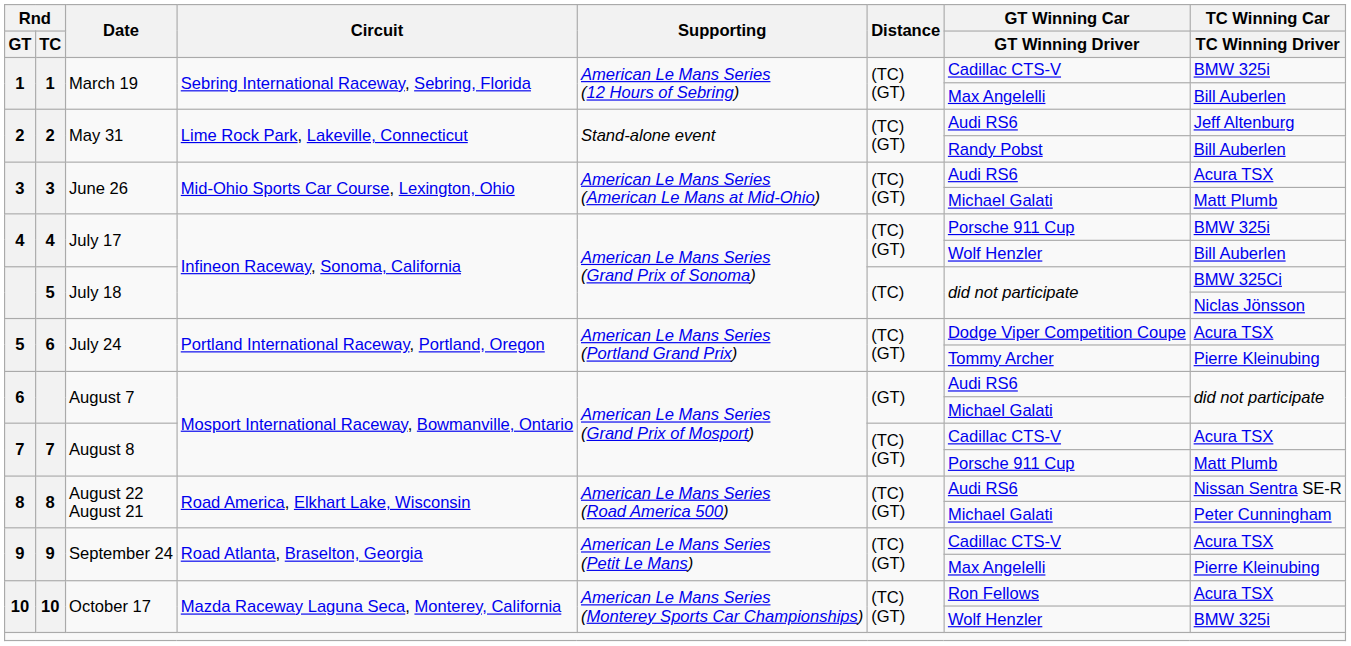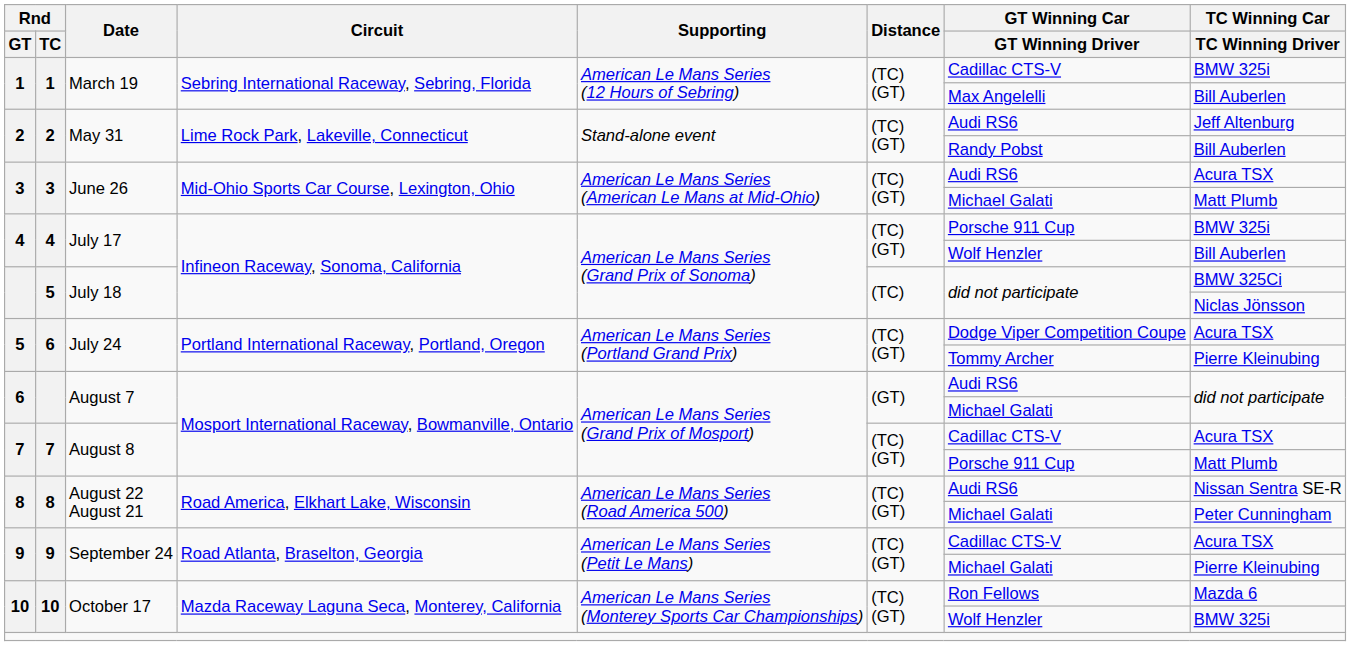(997, 567) Max Angelelli -> (1000, 567) Michael Galati
(1234, 594) Acura TSX -> (1225, 594) Mazda 6
